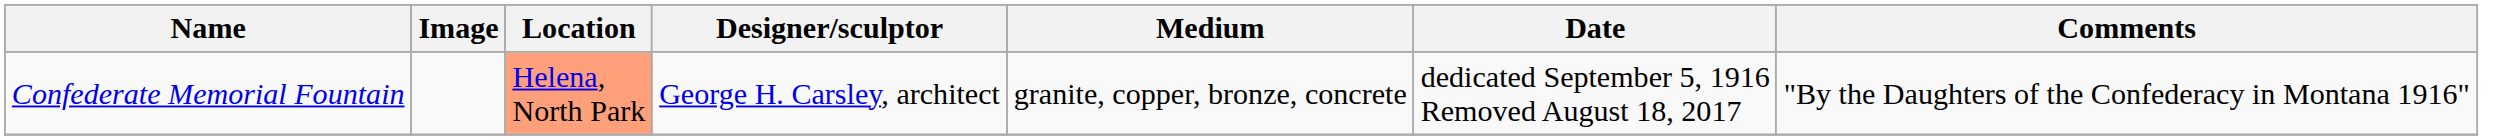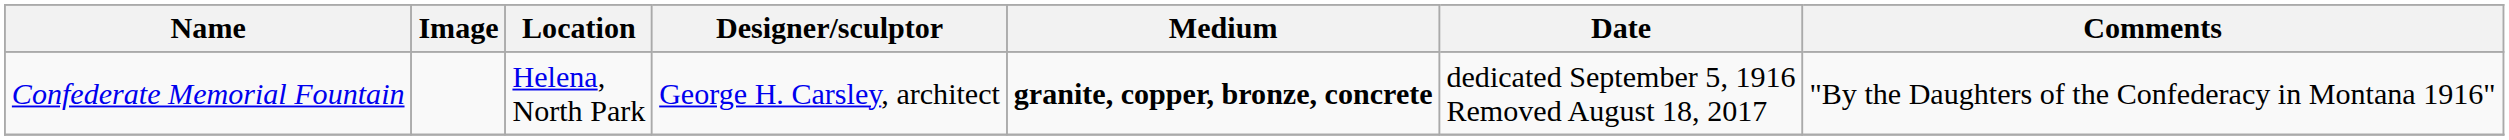(579, 92) lightsalmon background -> (579, 92) no background
(1210, 92) normal -> (1223, 92) bold
